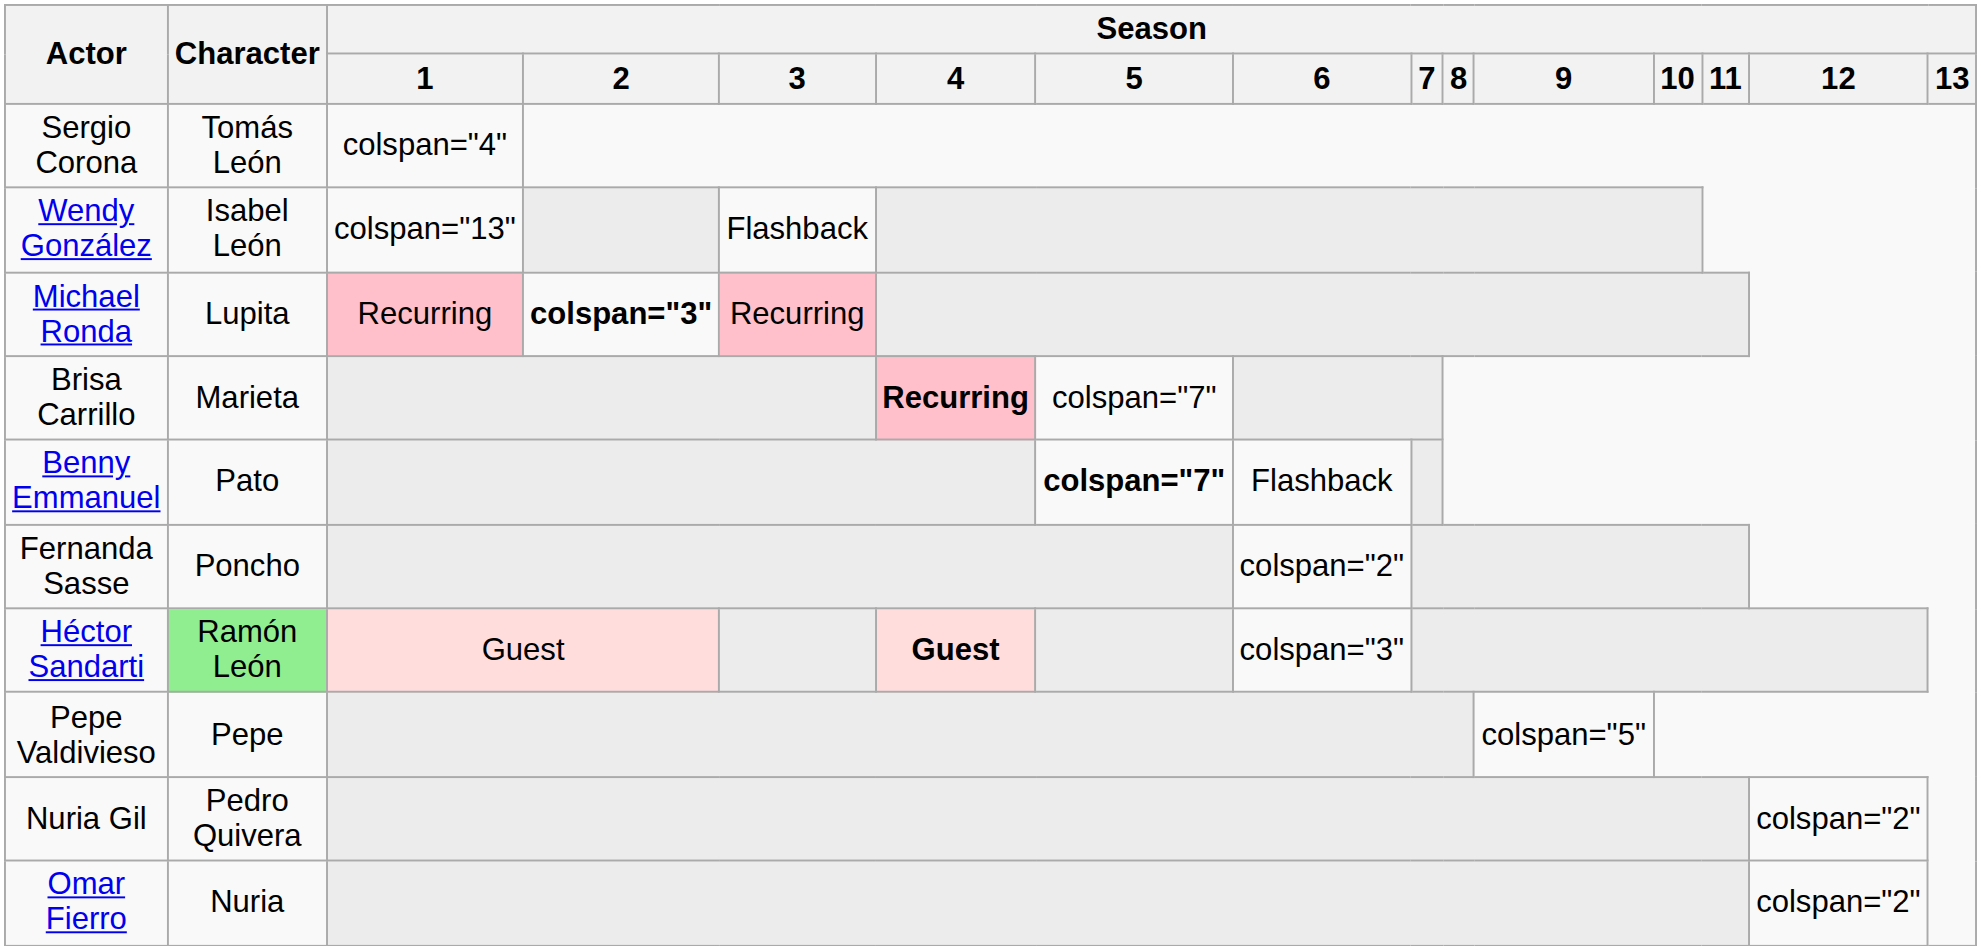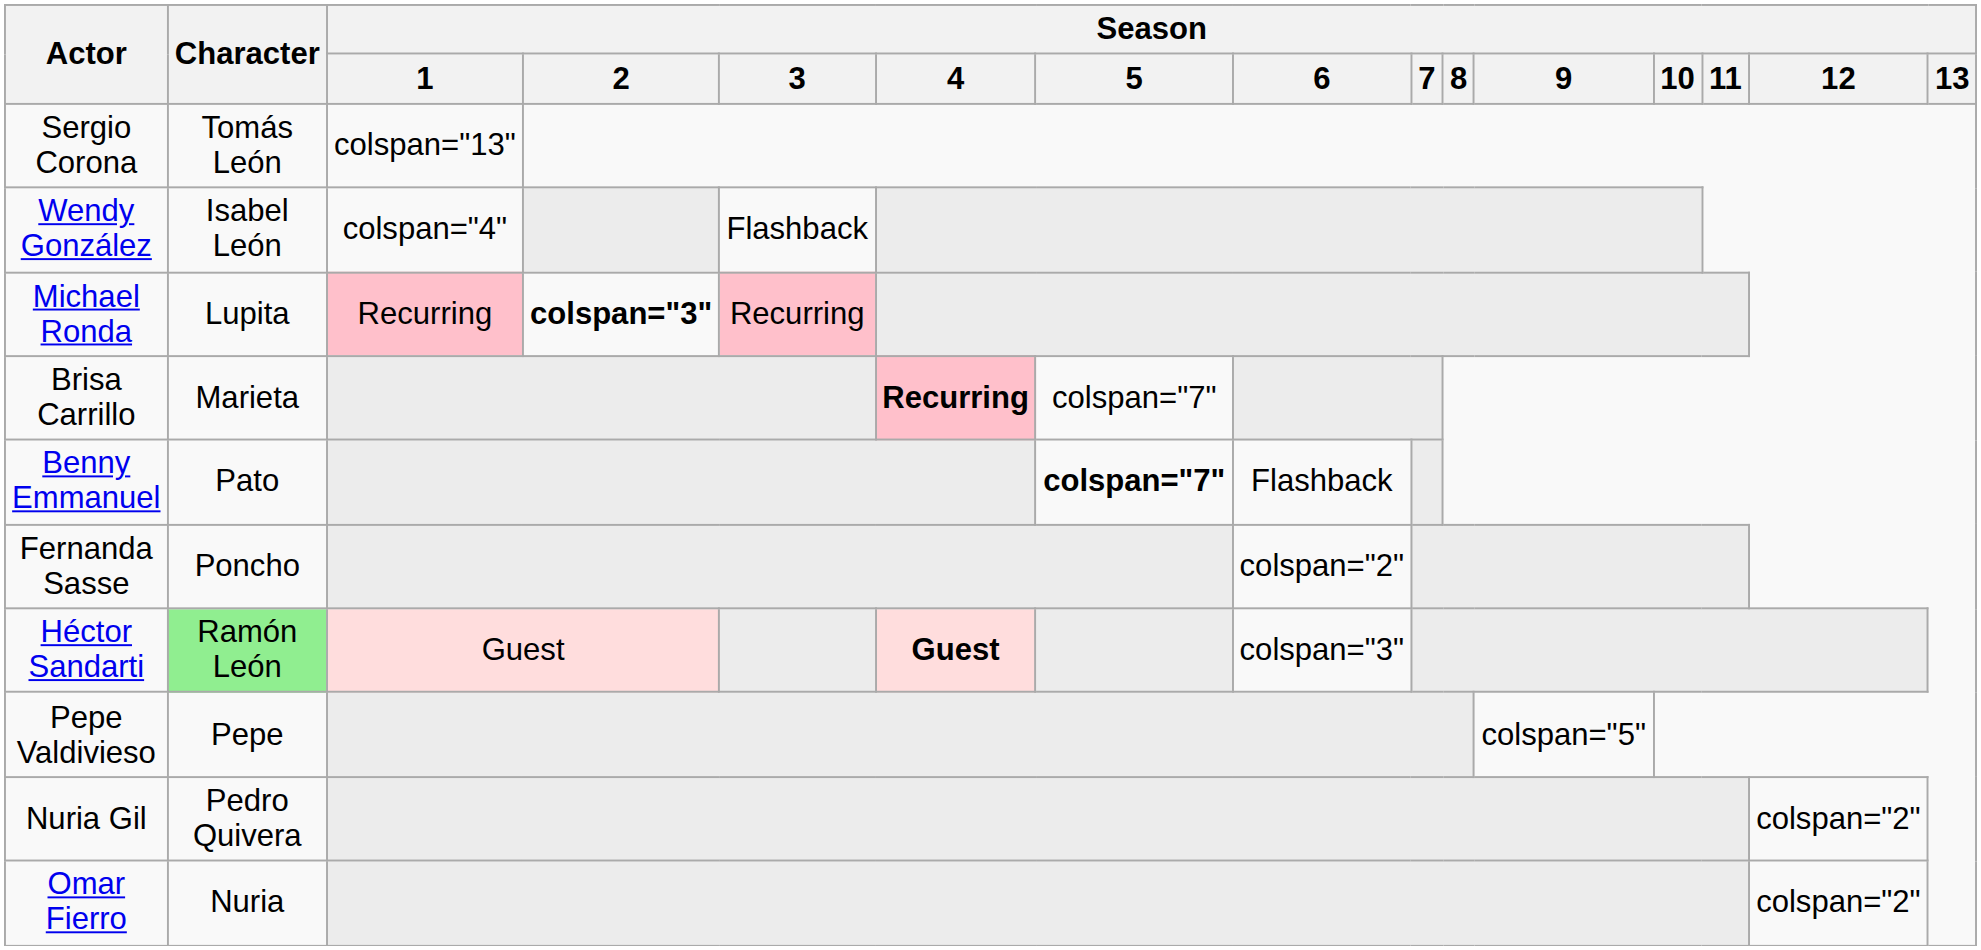(425, 145) colspan="4" -> (425, 145) colspan="13"
(425, 229) colspan="13" -> (425, 229) colspan="4"
